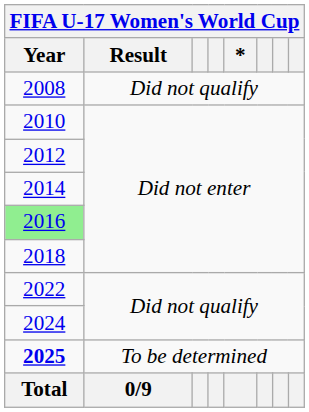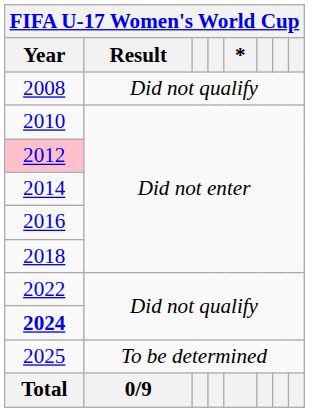(44, 155) no background -> (44, 155) pink background
(44, 222) lightgreen background -> (44, 222) no background
(44, 322) normal -> (44, 322) bold
(44, 356) bold -> (44, 356) normal
